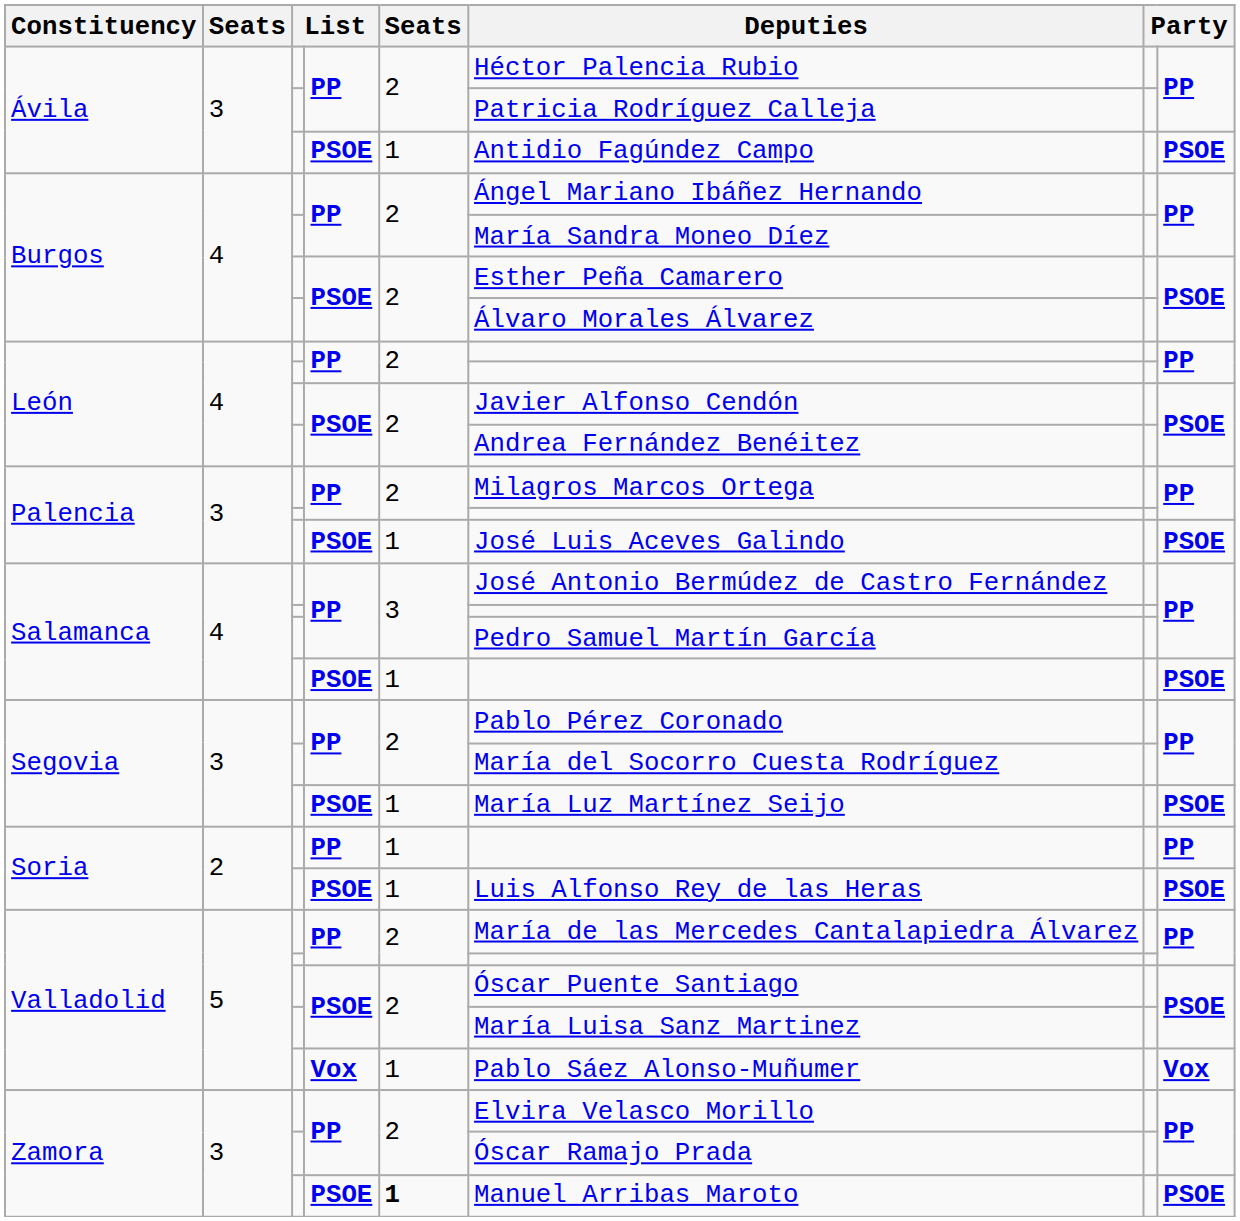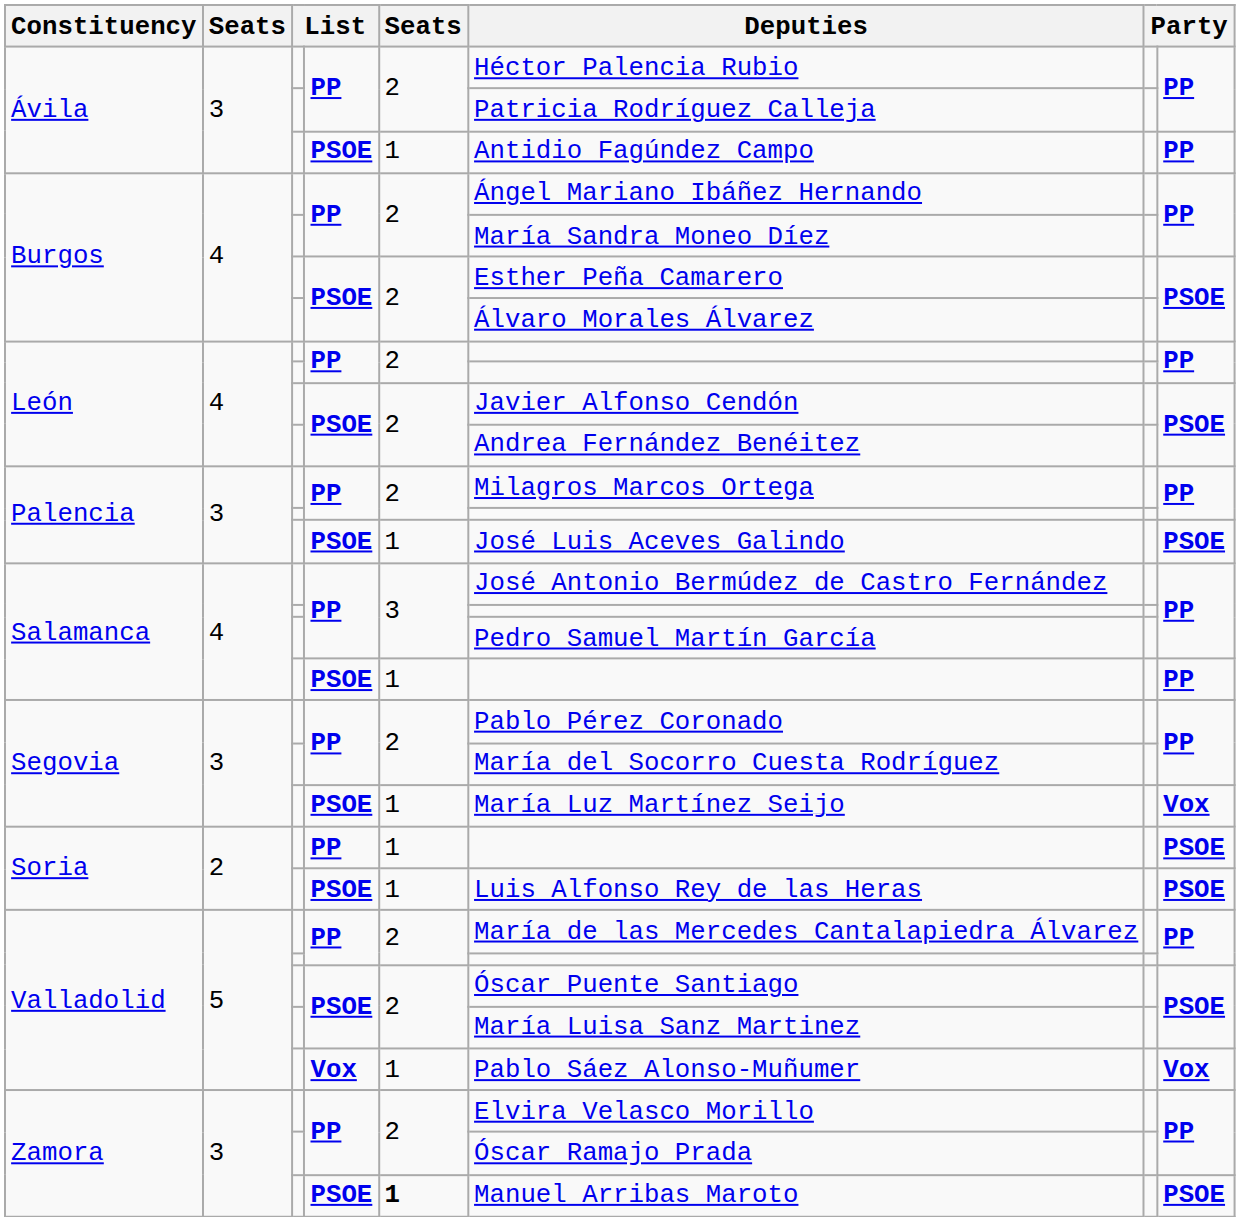(1194, 152) PSOE -> (1179, 152) PP
(1194, 680) PSOE -> (1179, 680) PP
(1194, 806) PSOE -> (1186, 806) Vox
(1179, 848) PP -> (1194, 848) PSOE
